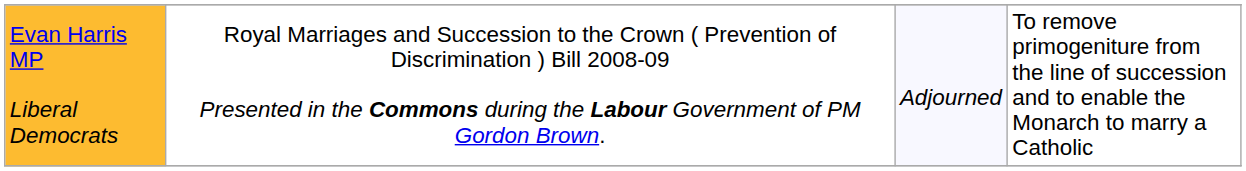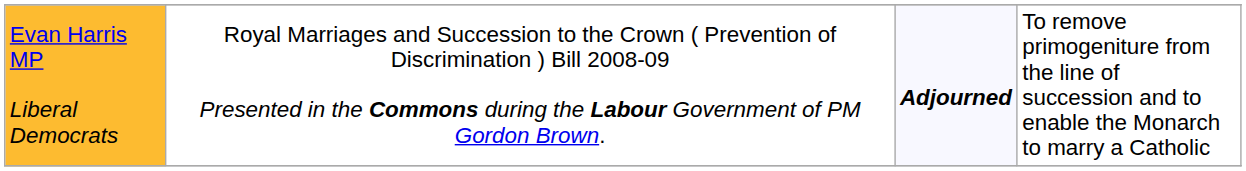(951, 97) normal -> (956, 97) bold
